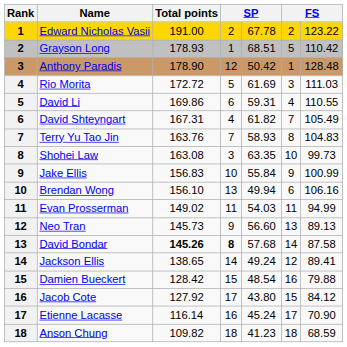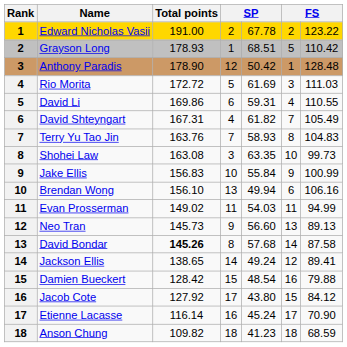(231, 244) bold -> (231, 244) normal
